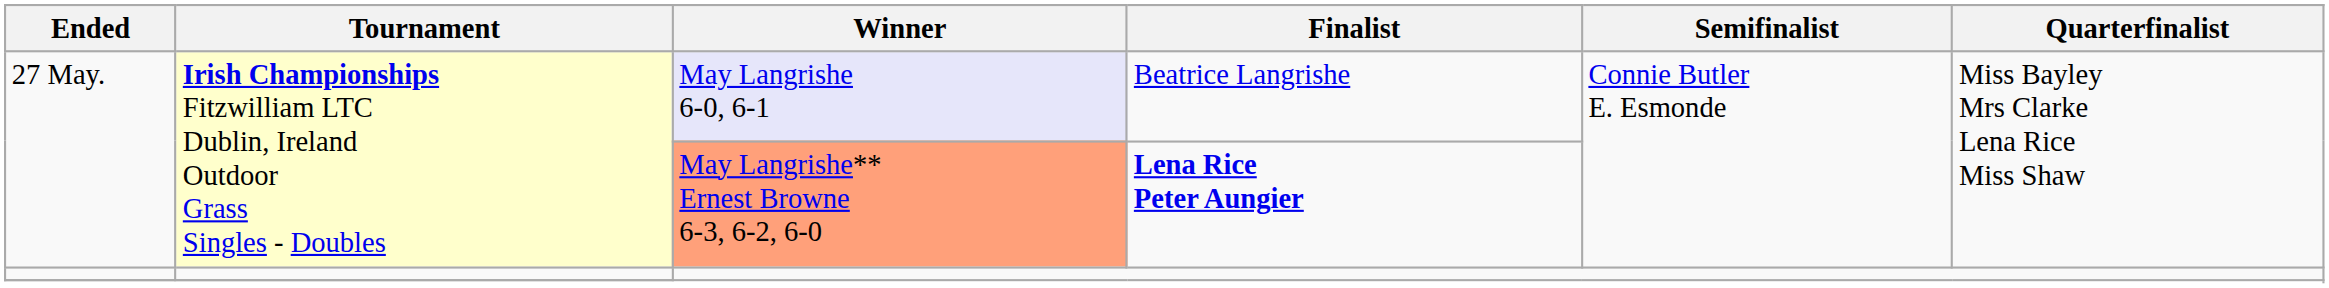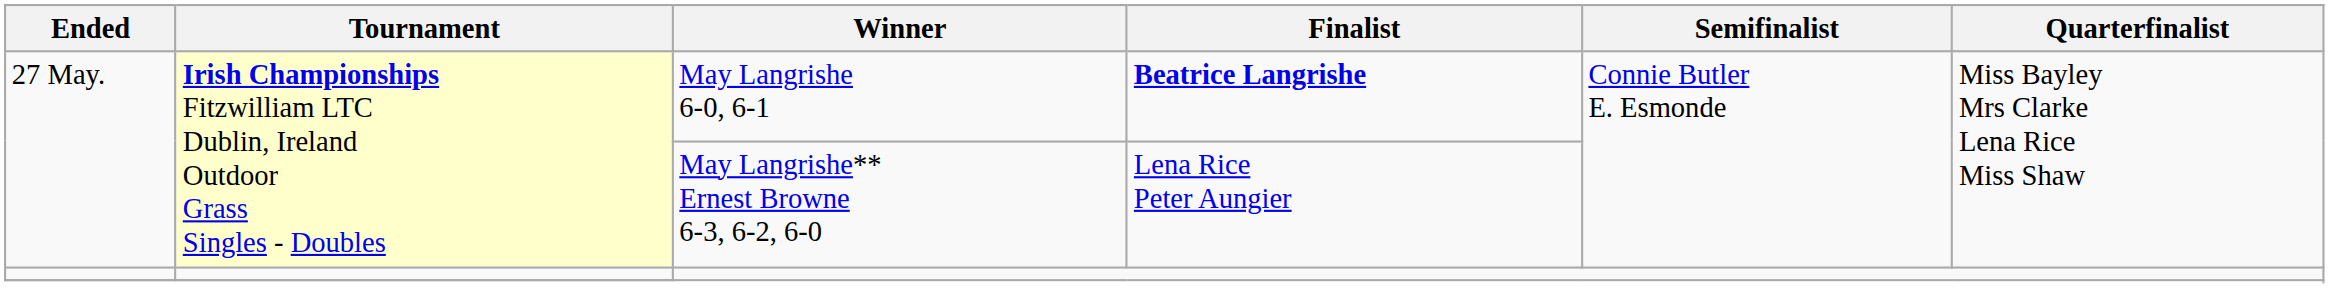(766, 91) lavender background -> (766, 91) no background
(1242, 74) normal -> (1250, 74) bold
(780, 197) lightsalmon background -> (780, 197) no background
(1219, 180) bold -> (1213, 180) normal
